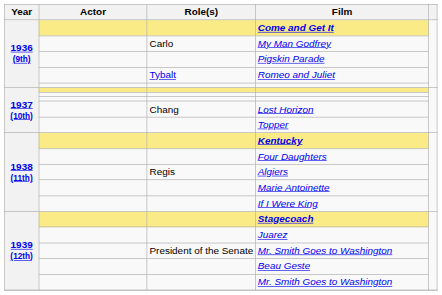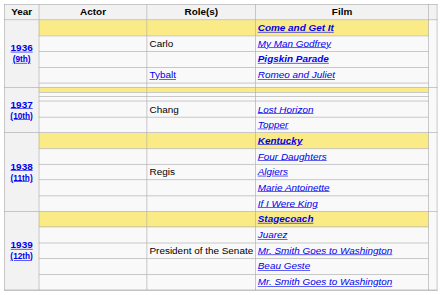(291, 59) normal -> (293, 59) bold
